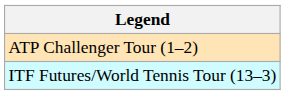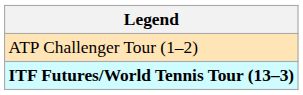(142, 75) normal -> (151, 75) bold
